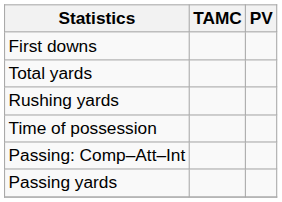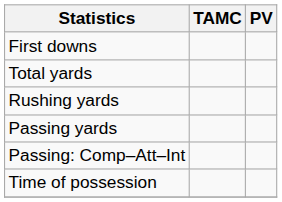rows swapped: (63, 182) <-> (83, 128)
